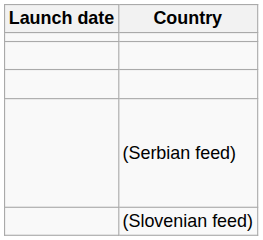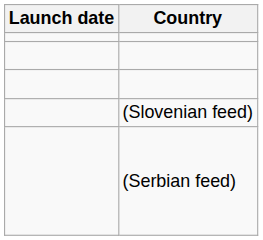(179, 152) (Serbian feed) -> (188, 112) (Slovenian feed)
(188, 221) (Slovenian feed) -> (179, 180) (Serbian feed)
